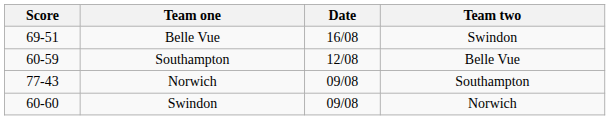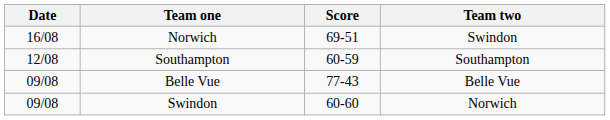columns swapped: (342, 15) <-> (42, 15)
(192, 37) Belle Vue -> (192, 37) Norwich
(492, 59) Belle Vue -> (492, 59) Southampton
(192, 81) Norwich -> (192, 81) Belle Vue
(492, 81) Southampton -> (492, 81) Belle Vue
